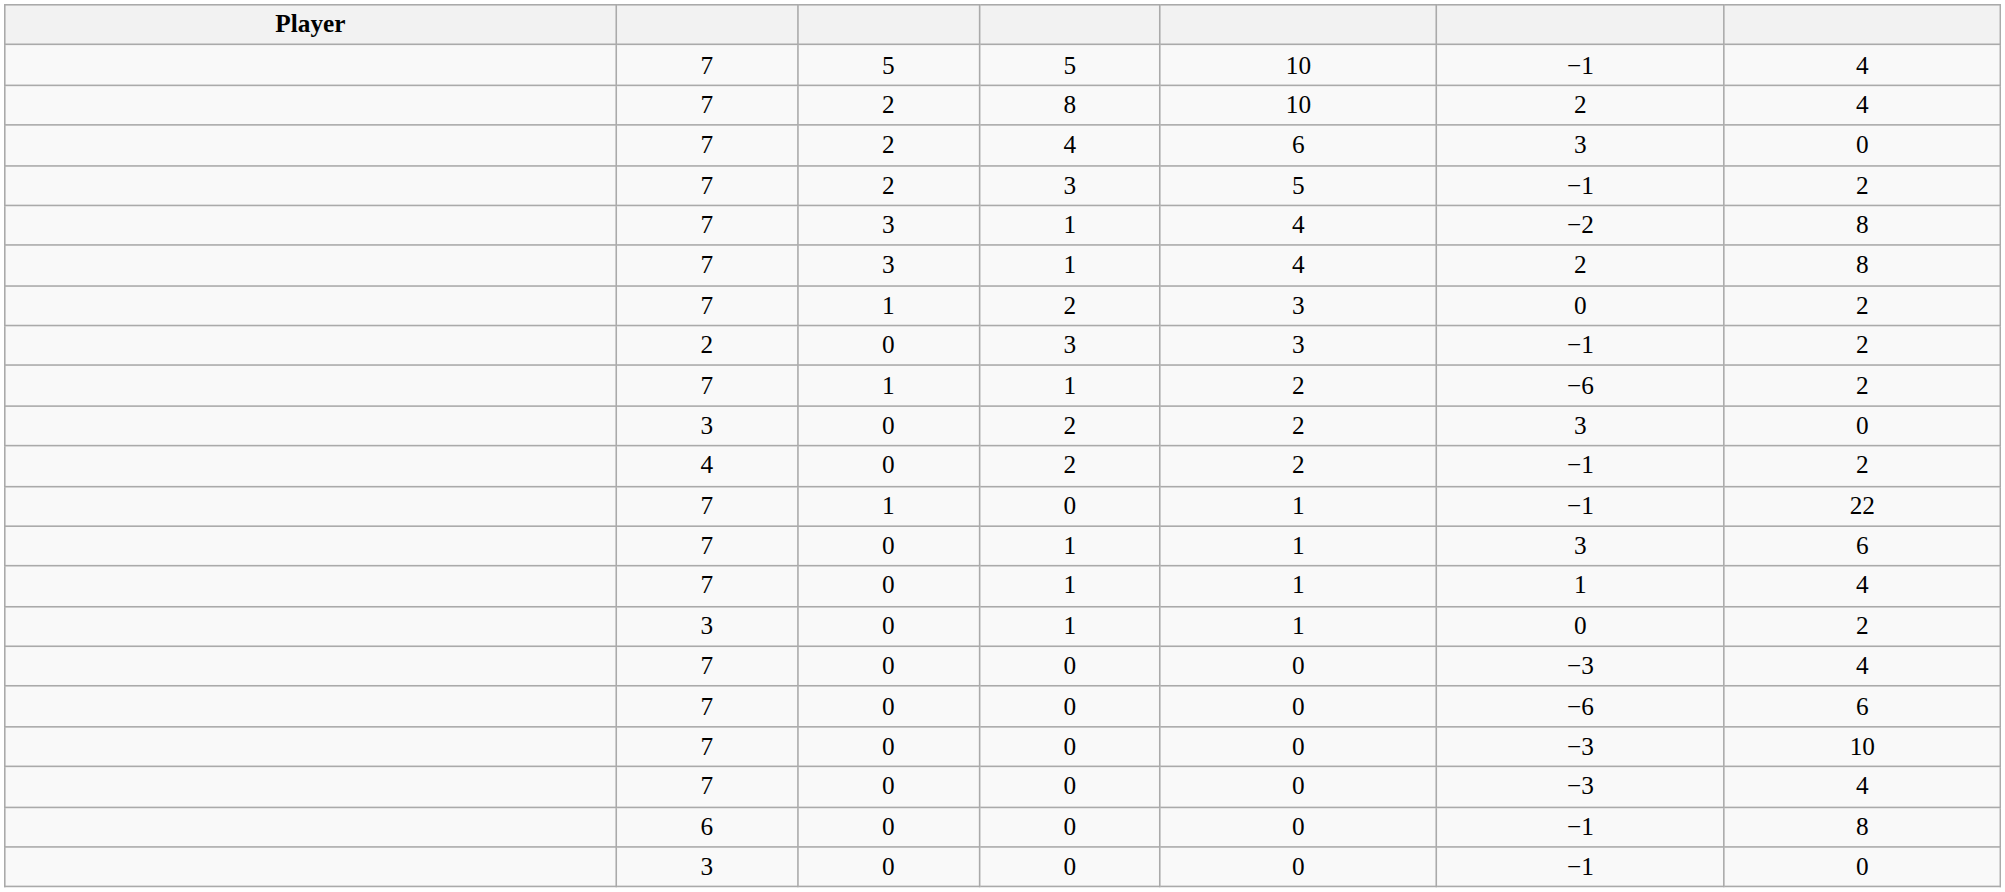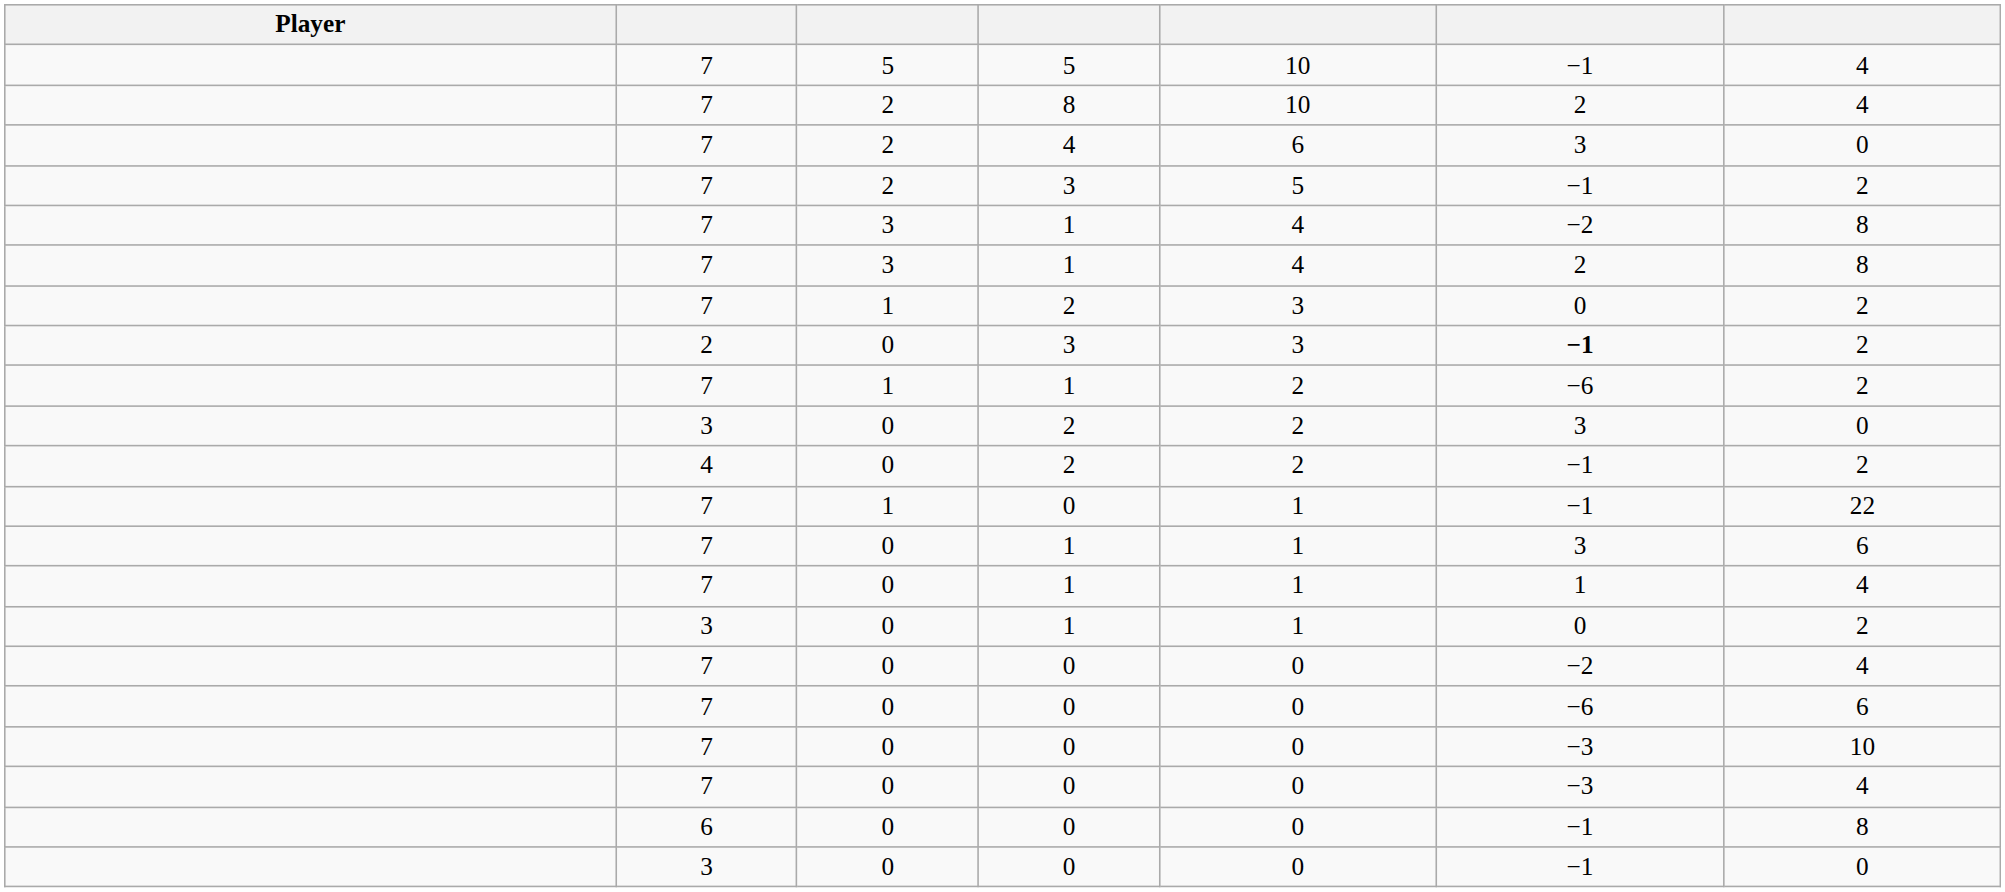(1580, 345) normal -> (1580, 345) bold
(1580, 666) −3 -> (1580, 666) −2
